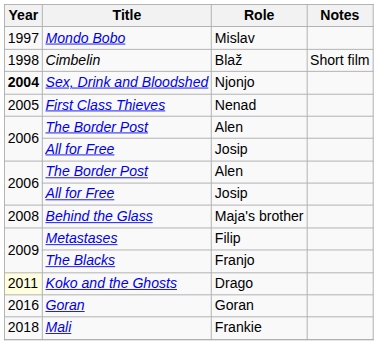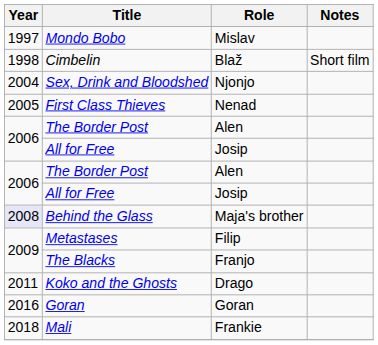(23, 82) bold -> (23, 82) normal
(23, 216) no background -> (23, 216) lavender background
(23, 283) lightyellow background -> (23, 283) no background
